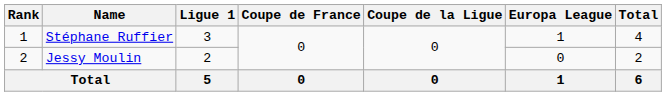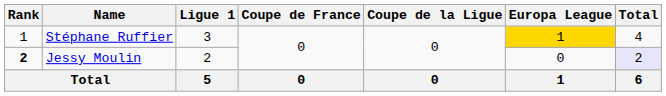(560, 37) no background -> (560, 37) gold background
(24, 59) normal -> (24, 59) bold
(638, 59) no background -> (638, 59) lavender background
